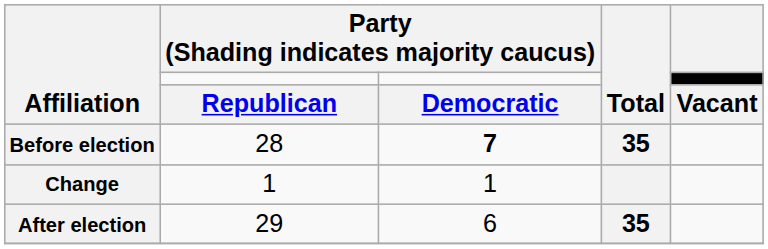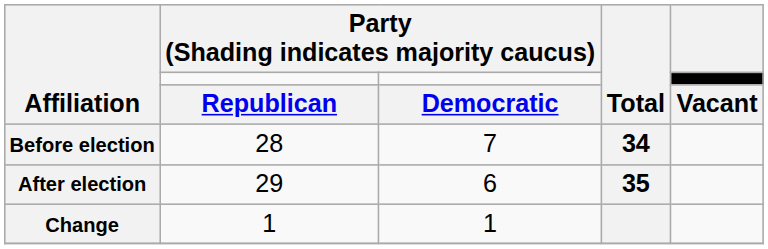(490, 143) bold -> (490, 143) normal
(636, 143) 35 -> (636, 143) 34
rows swapped: (82, 224) <-> (82, 184)
